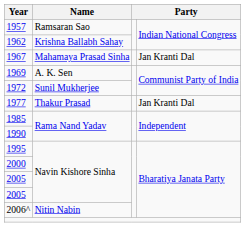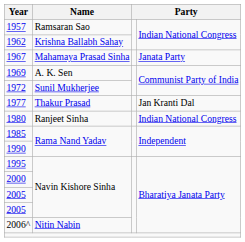(166, 57) Jan Kranti Dal -> (162, 57) Janata Party
+ row: (16, 118)
